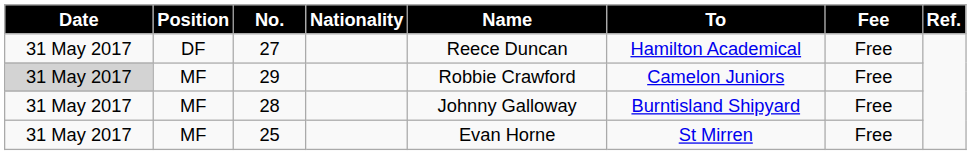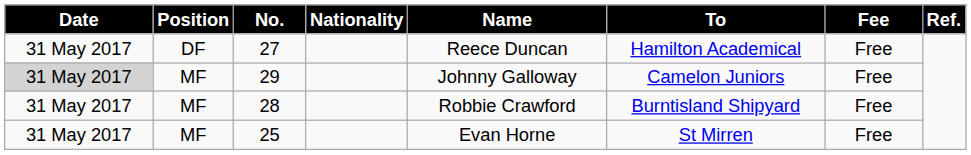(507, 77) Robbie Crawford -> (507, 77) Johnny Galloway
(507, 106) Johnny Galloway -> (507, 106) Robbie Crawford
